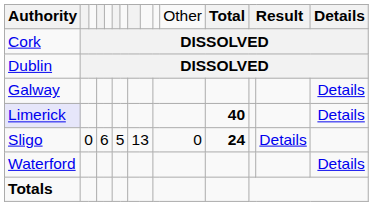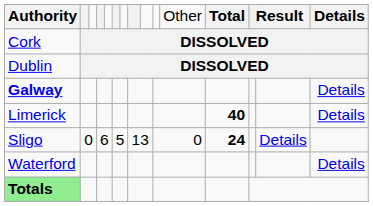(34, 90) normal -> (35, 90) bold
(37, 115) lavender background -> (37, 115) no background
(30, 189) no background -> (30, 189) lightgreen background
